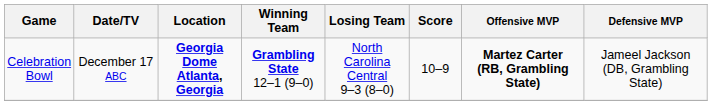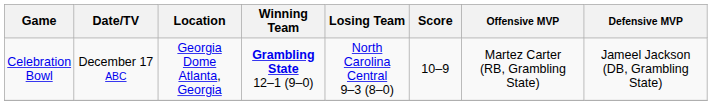(200, 69) bold -> (200, 69) normal
(523, 69) bold -> (523, 69) normal
